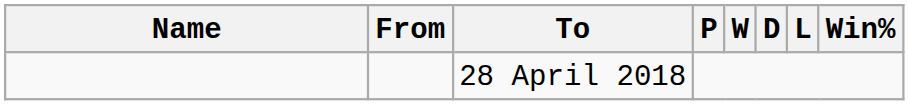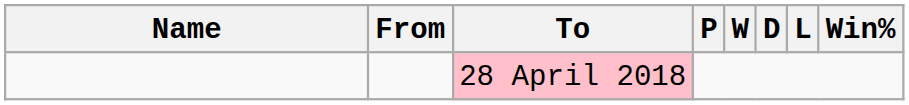(573, 76) no background -> (573, 76) pink background
